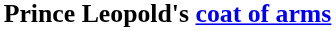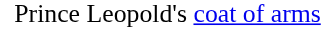(168, 13) bold -> (168, 13) normal
